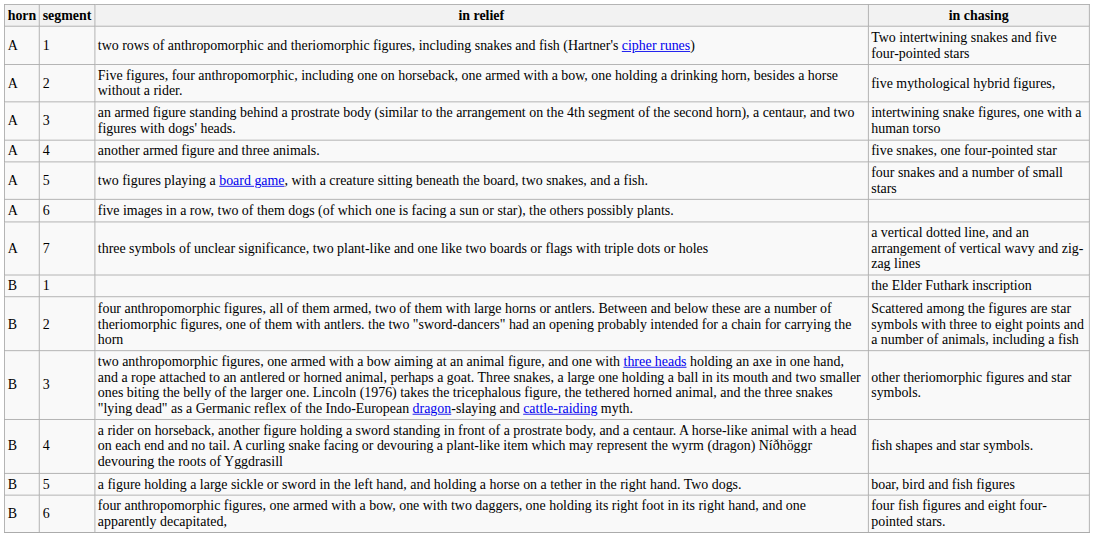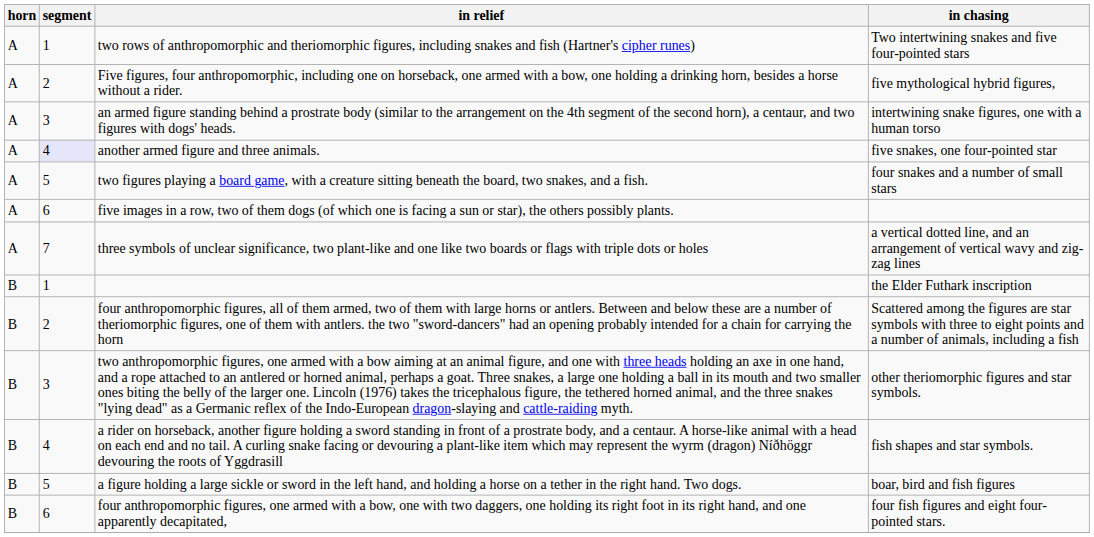(46, 150) no background -> (46, 150) lavender background
